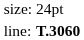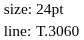(58, 30) bold -> (58, 30) normal
